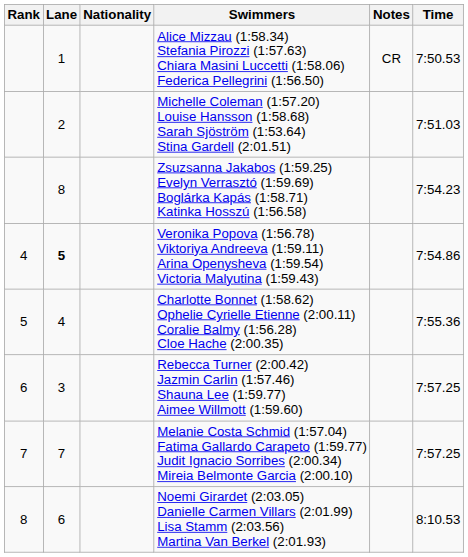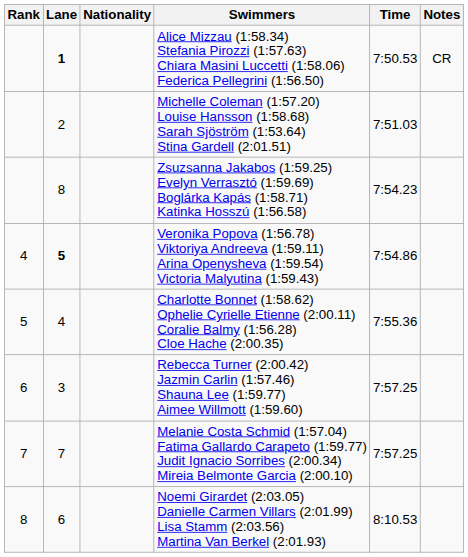columns swapped: (438, 15) <-> (391, 15)
(62, 58) normal -> (62, 58) bold
